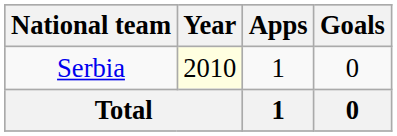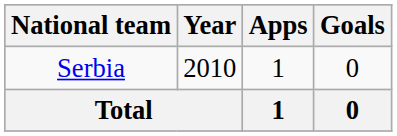(210, 67) lightyellow background -> (210, 67) no background
